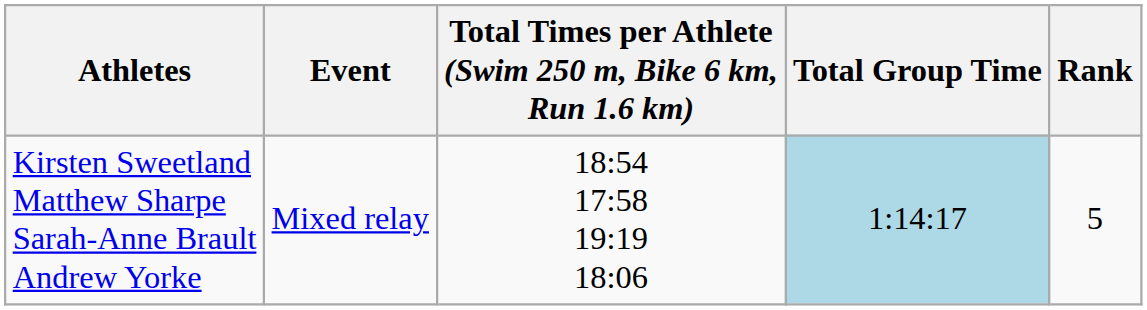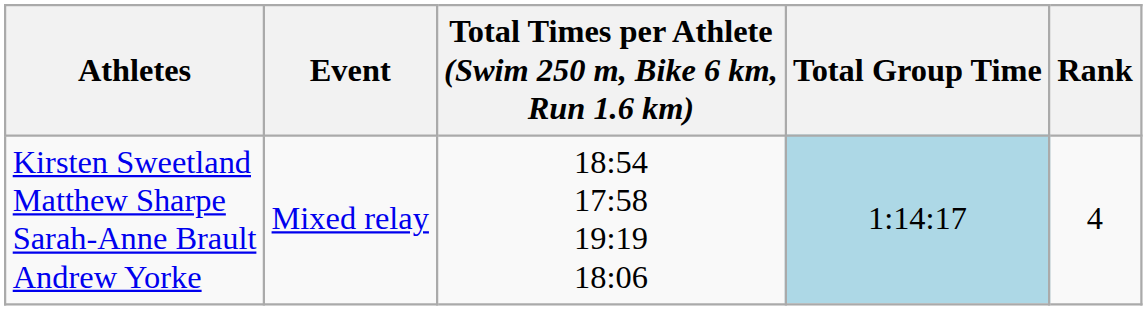(1095, 218) 5 -> (1095, 218) 4
